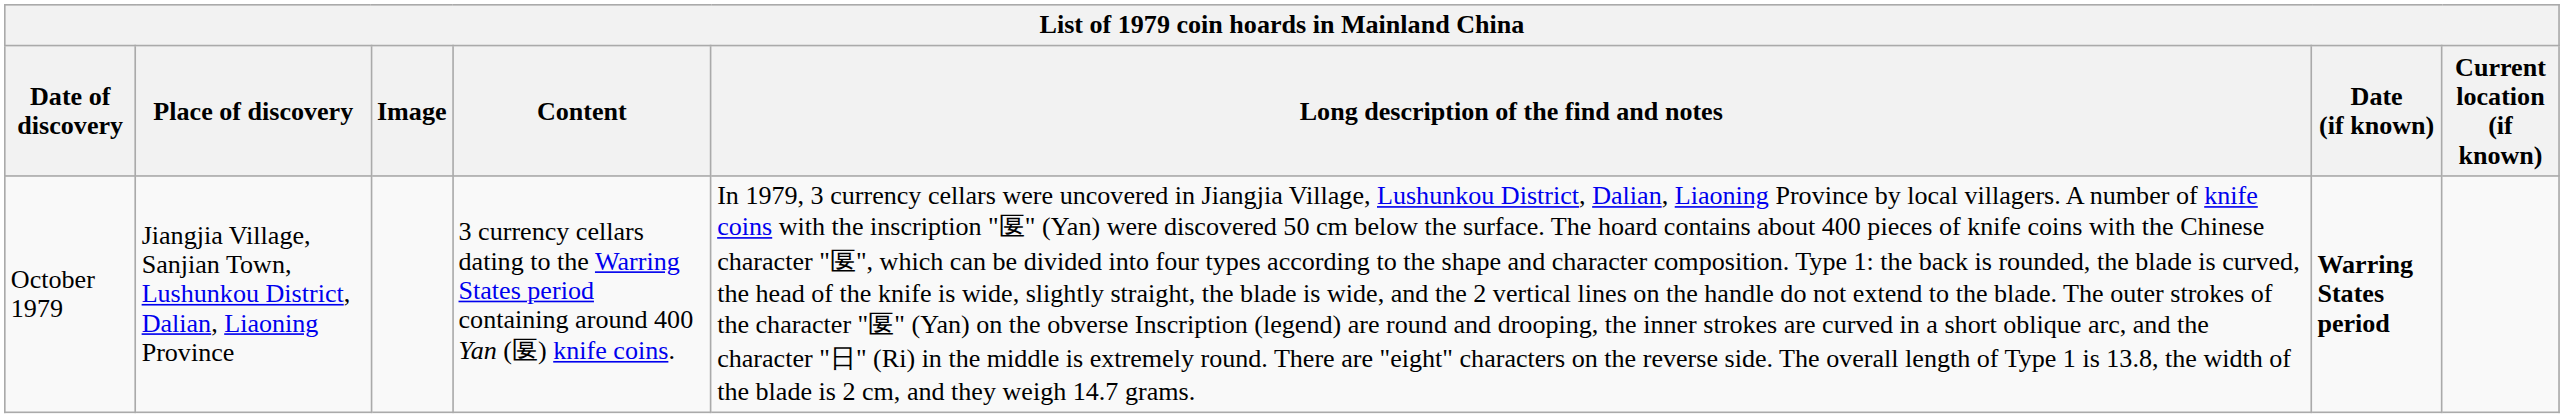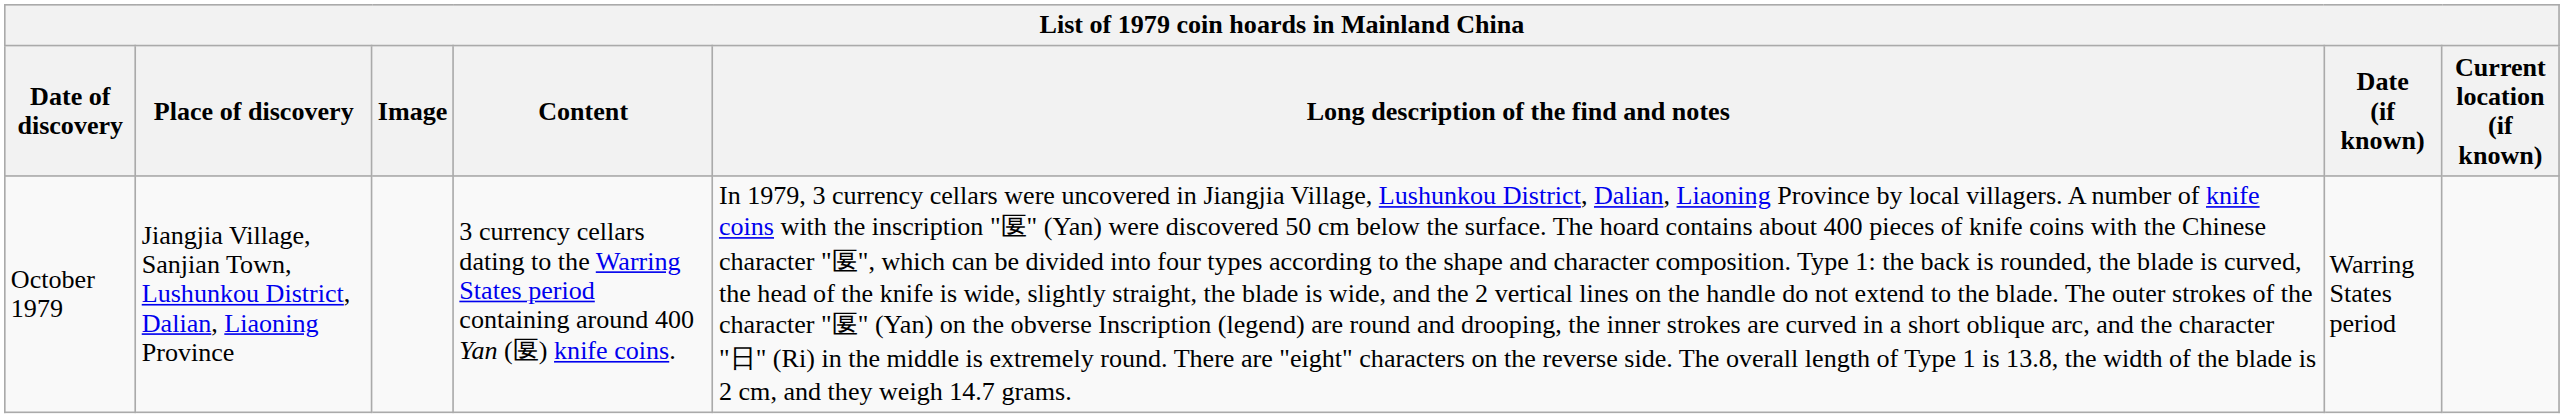(2365, 293) bold -> (2372, 293) normal
